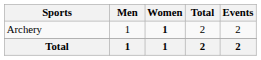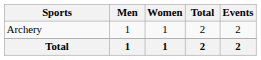(165, 30) bold -> (165, 30) normal
